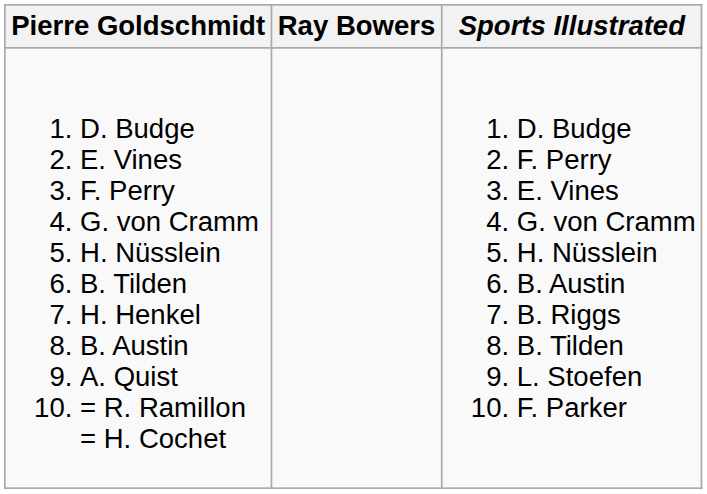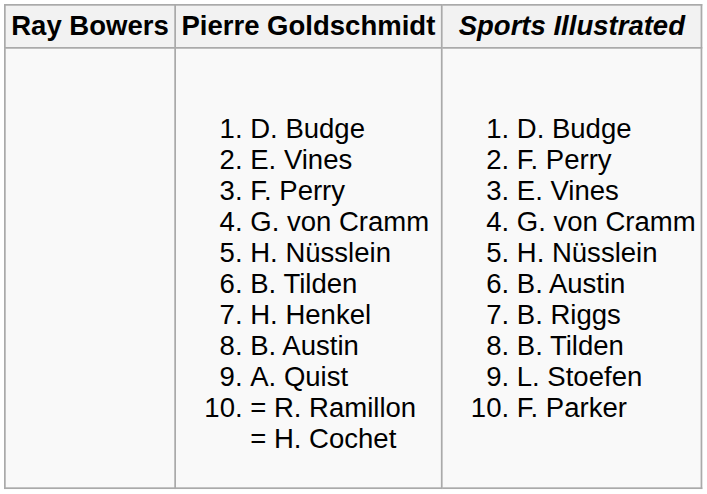columns swapped: (357, 26) <-> (138, 26)
